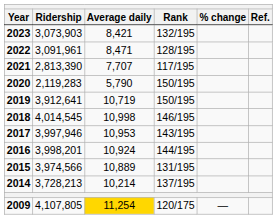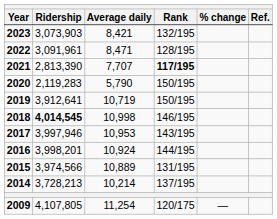(176, 67) normal -> (176, 67) bold
(59, 117) normal -> (59, 117) bold
(119, 205) gold background -> (119, 205) no background
